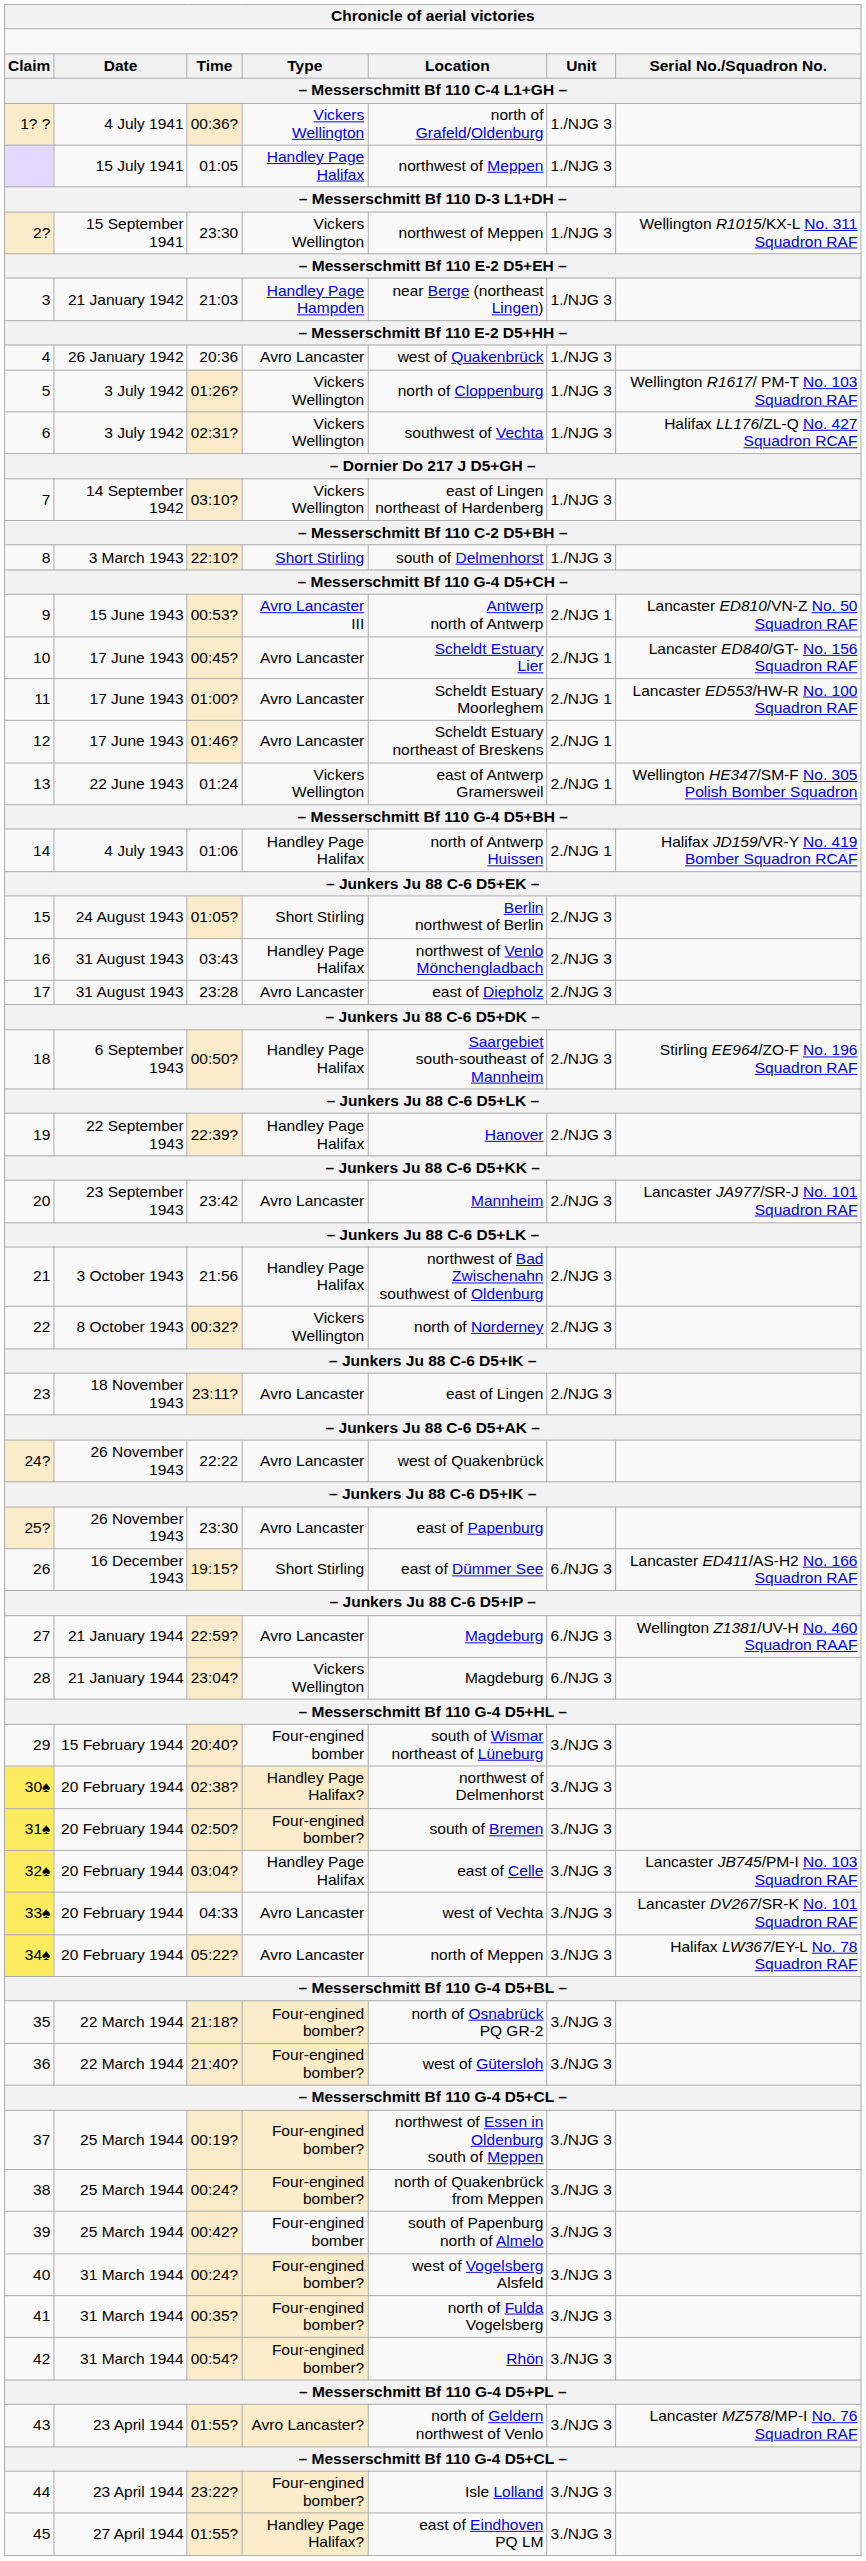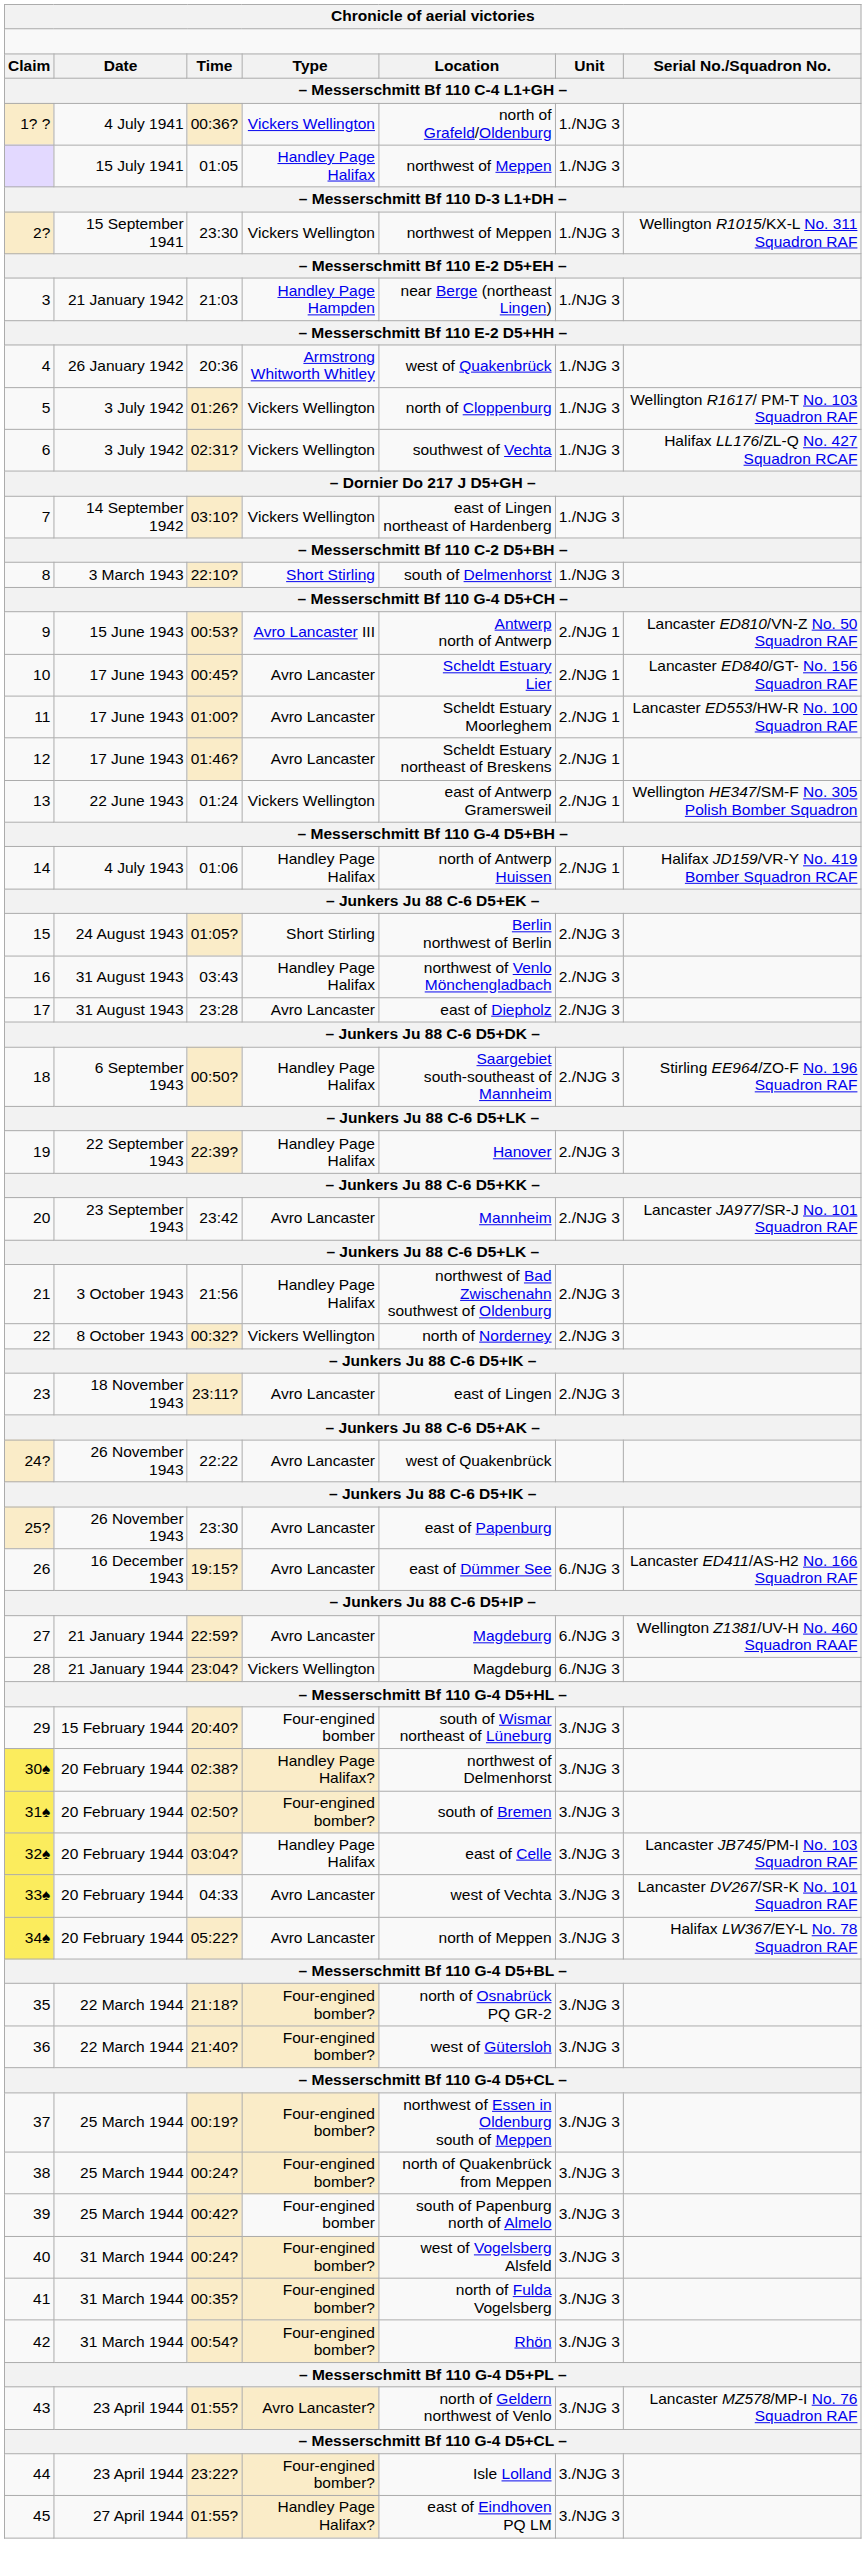(312, 357) Avro Lancaster -> (313, 366) Armstrong Whitworth Whitley
(320, 1569) Short Stirling -> (323, 1569) Avro Lancaster
